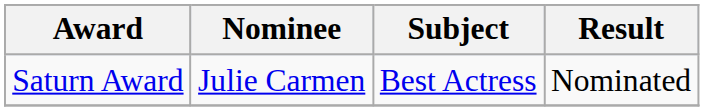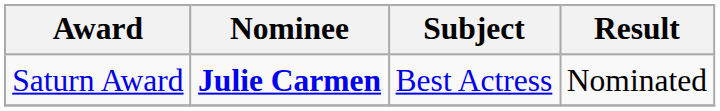(282, 79) normal -> (290, 79) bold
